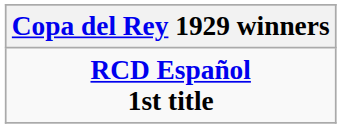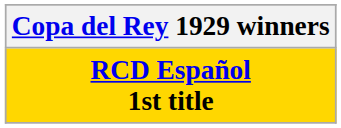(171, 84) no background -> (171, 84) gold background
